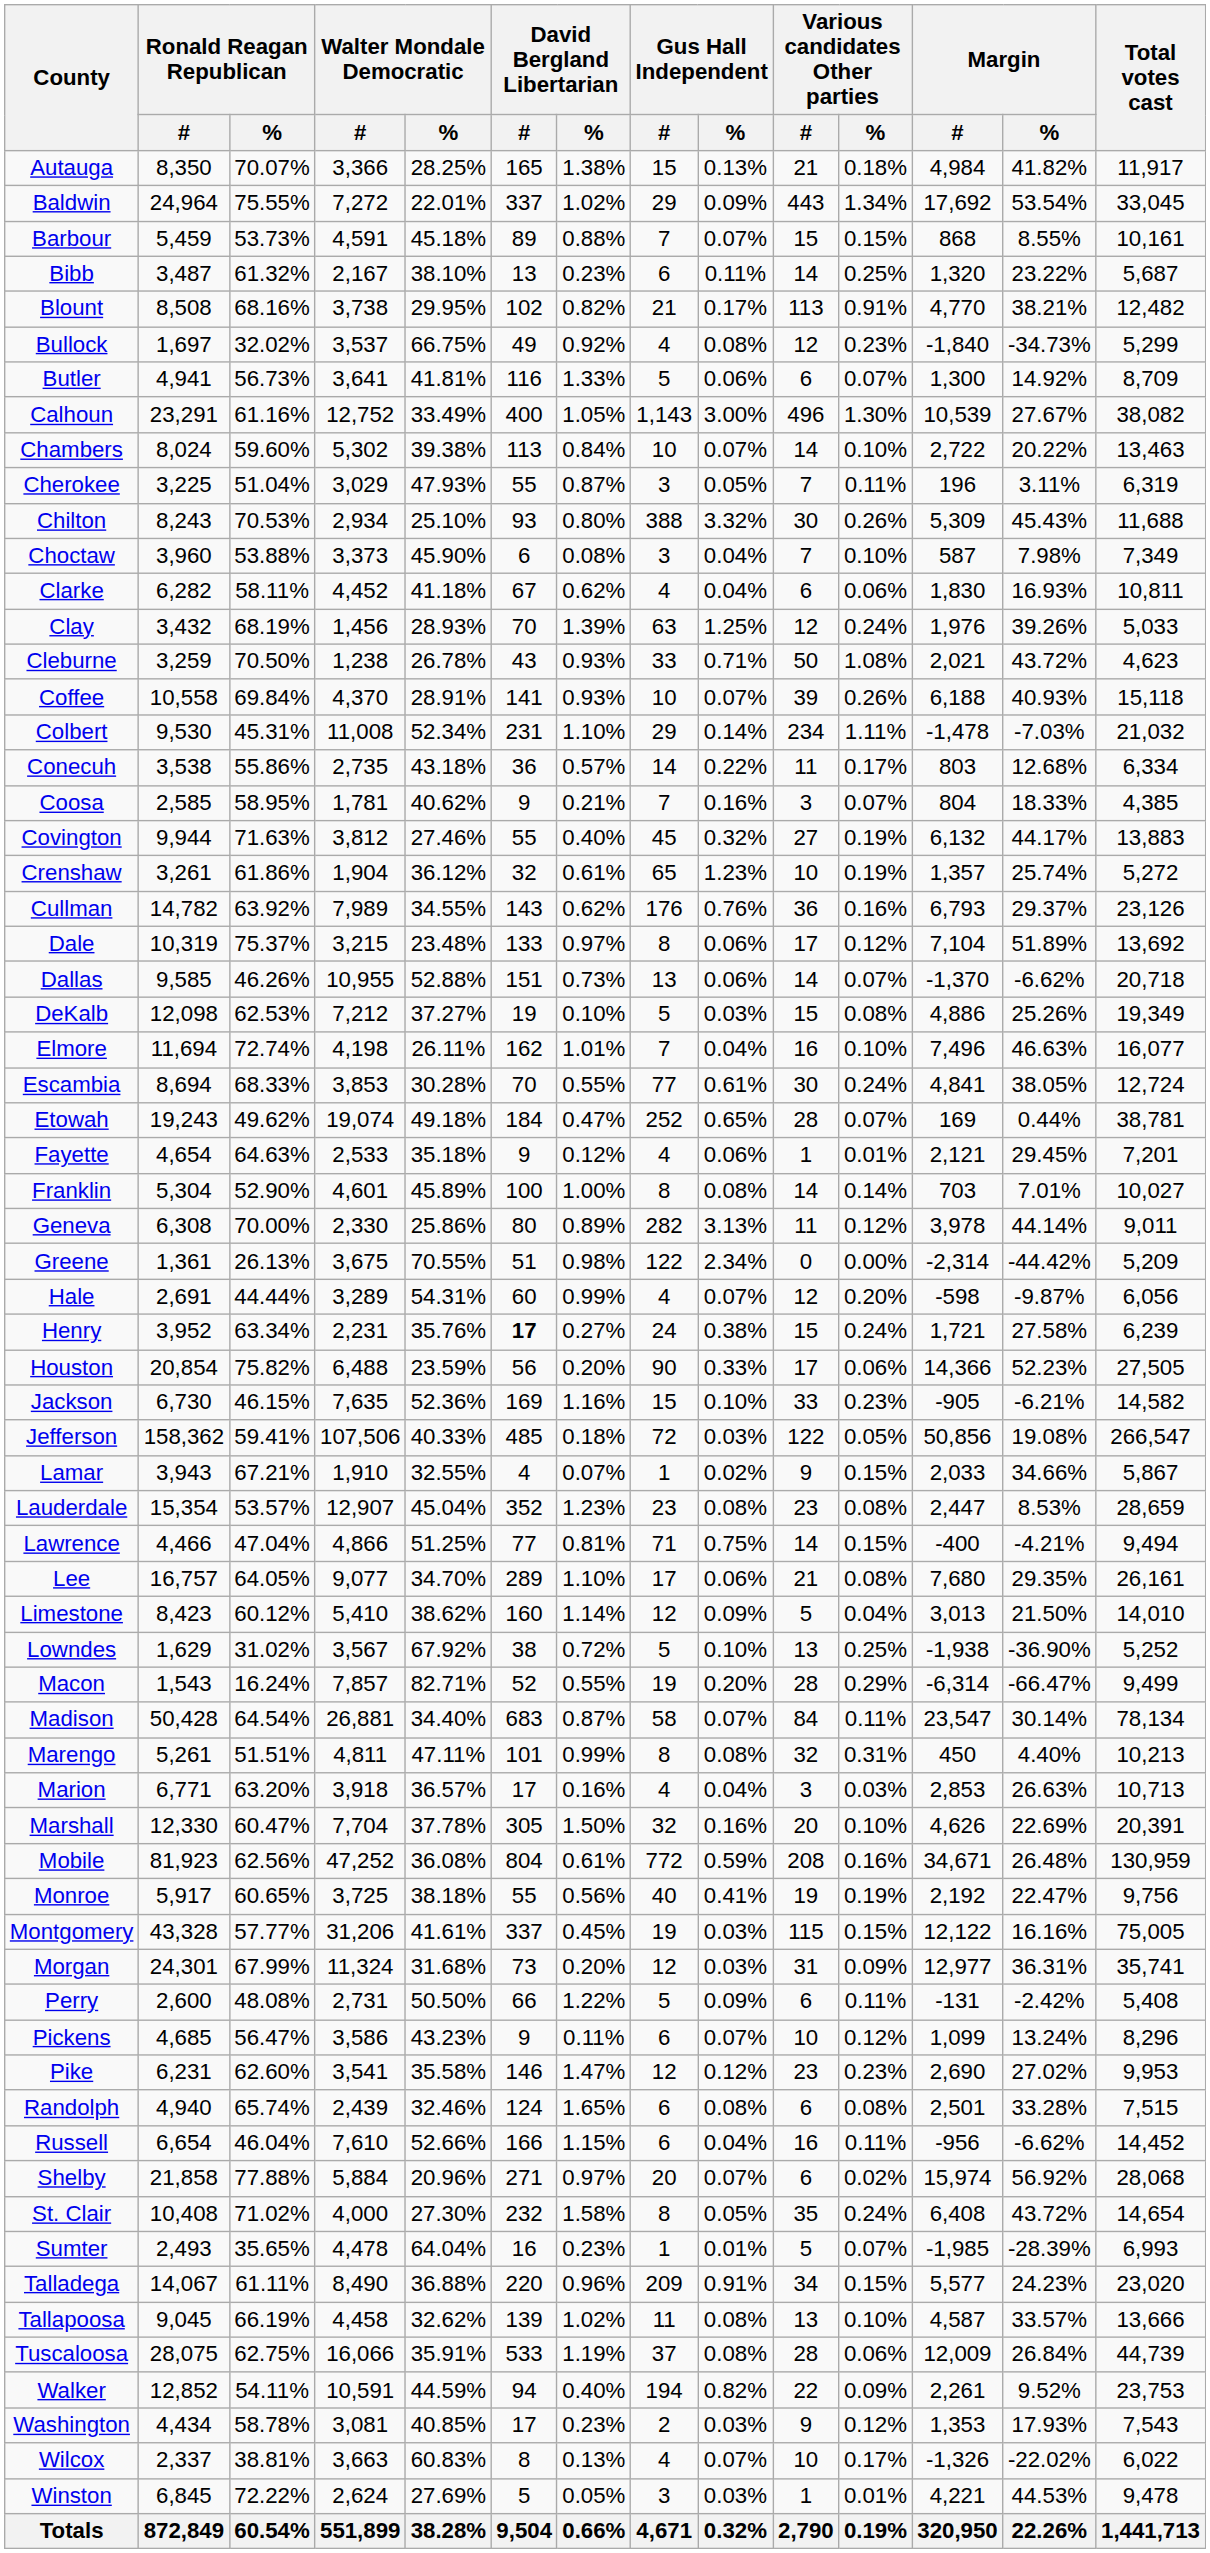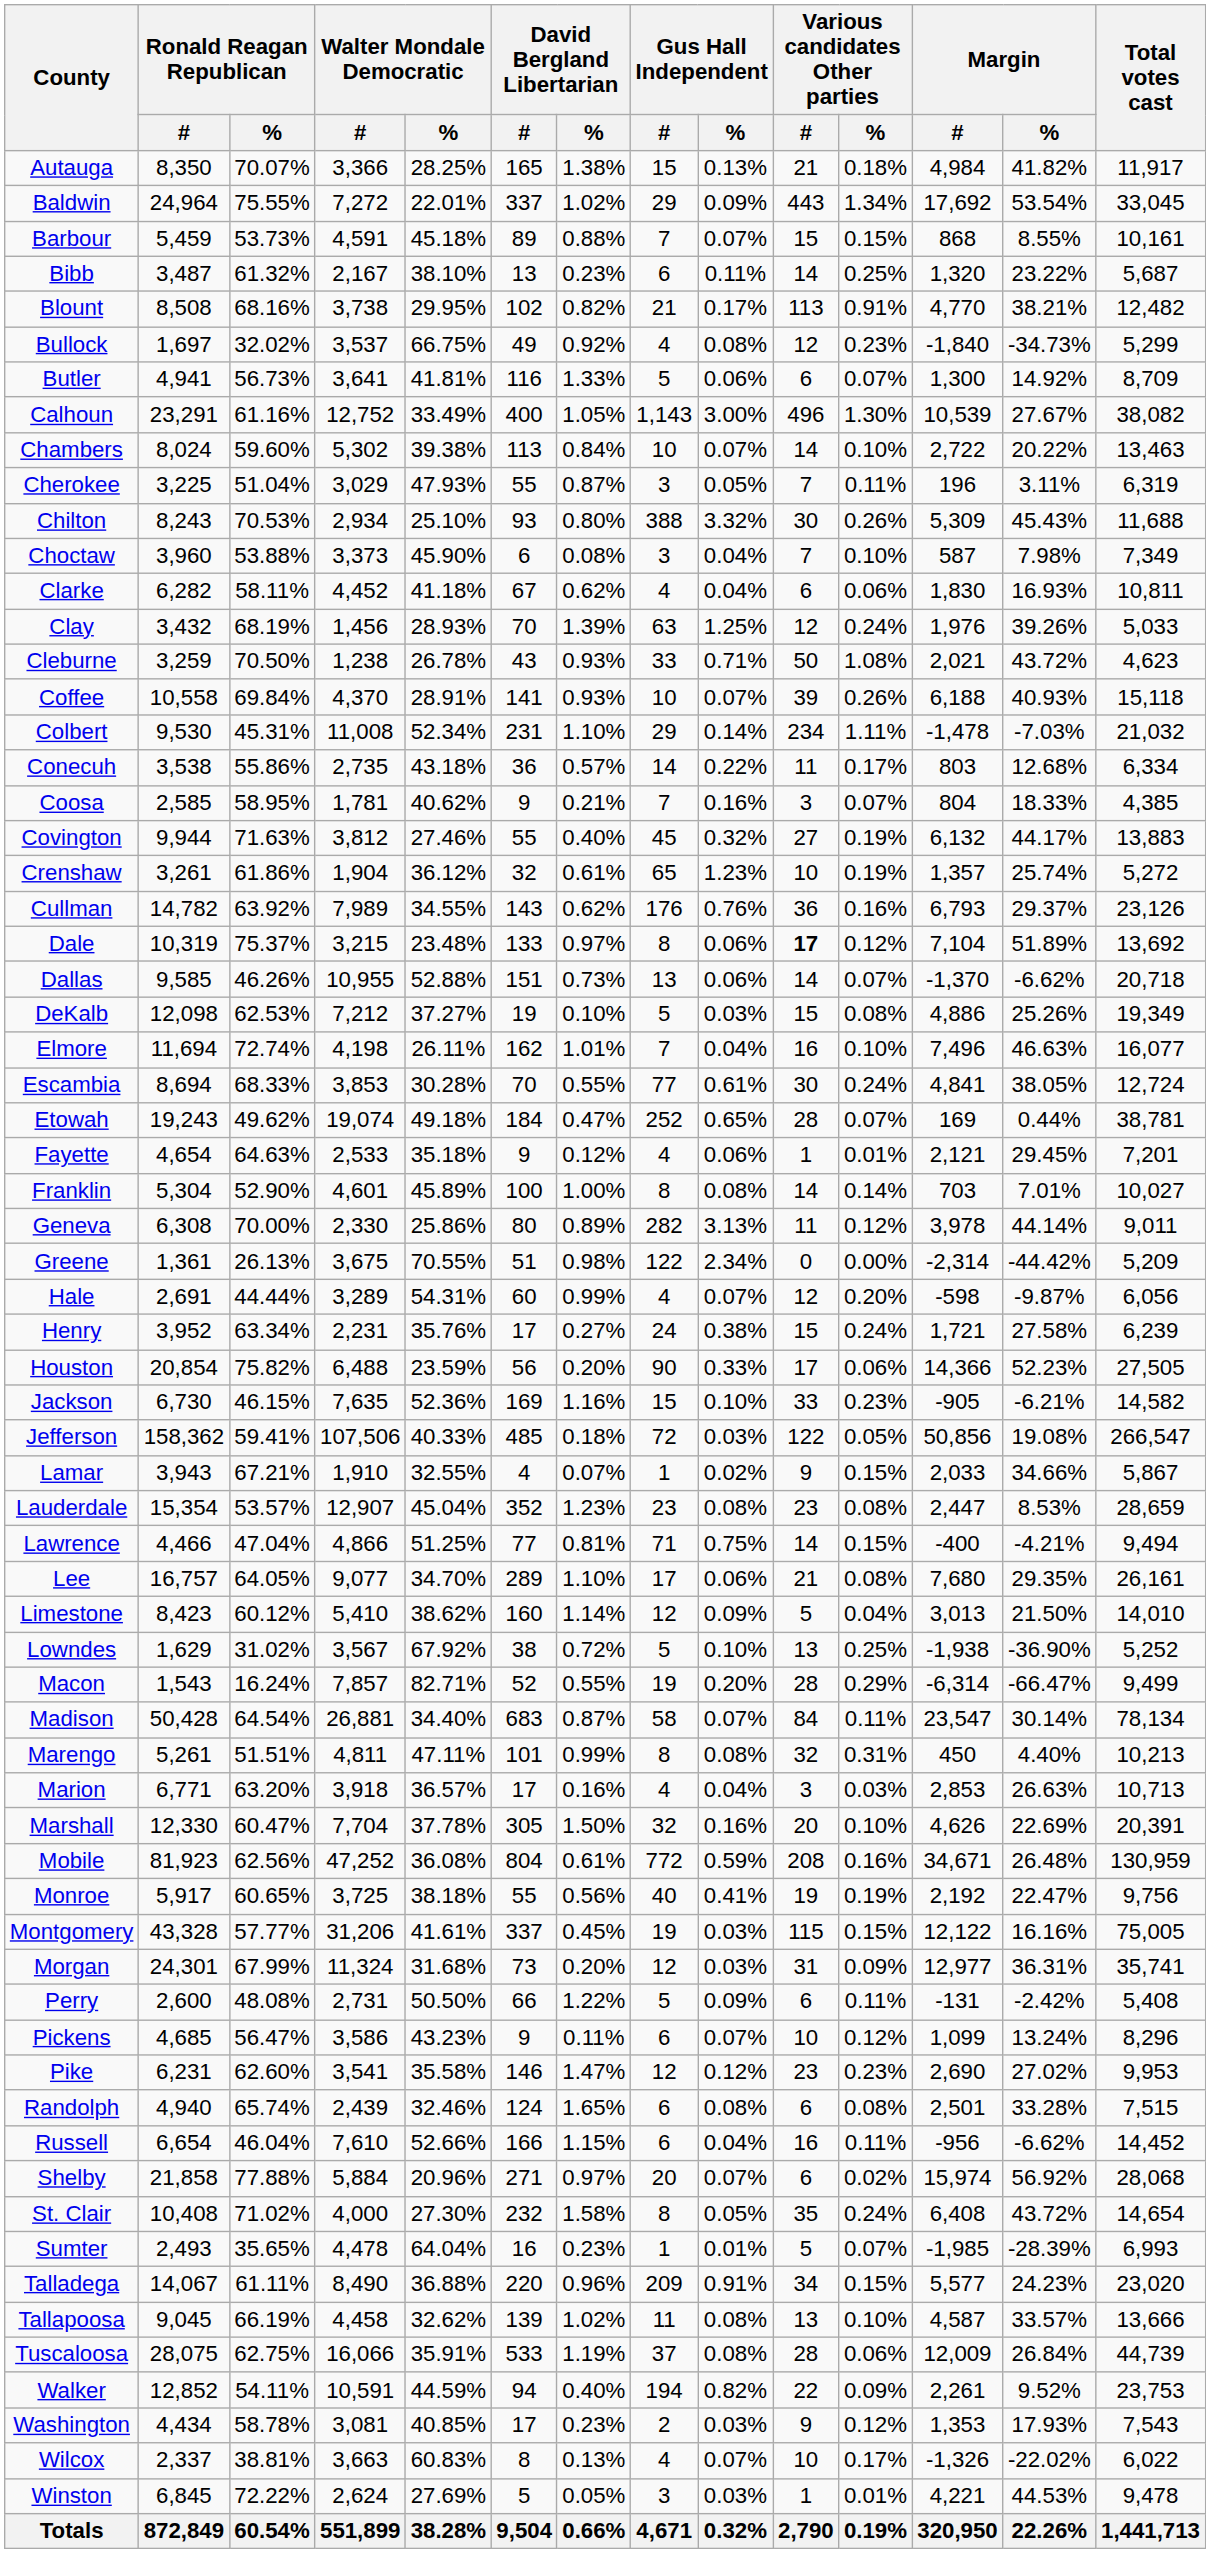(806, 943) normal -> (806, 943) bold
(524, 1331) bold -> (524, 1331) normal
